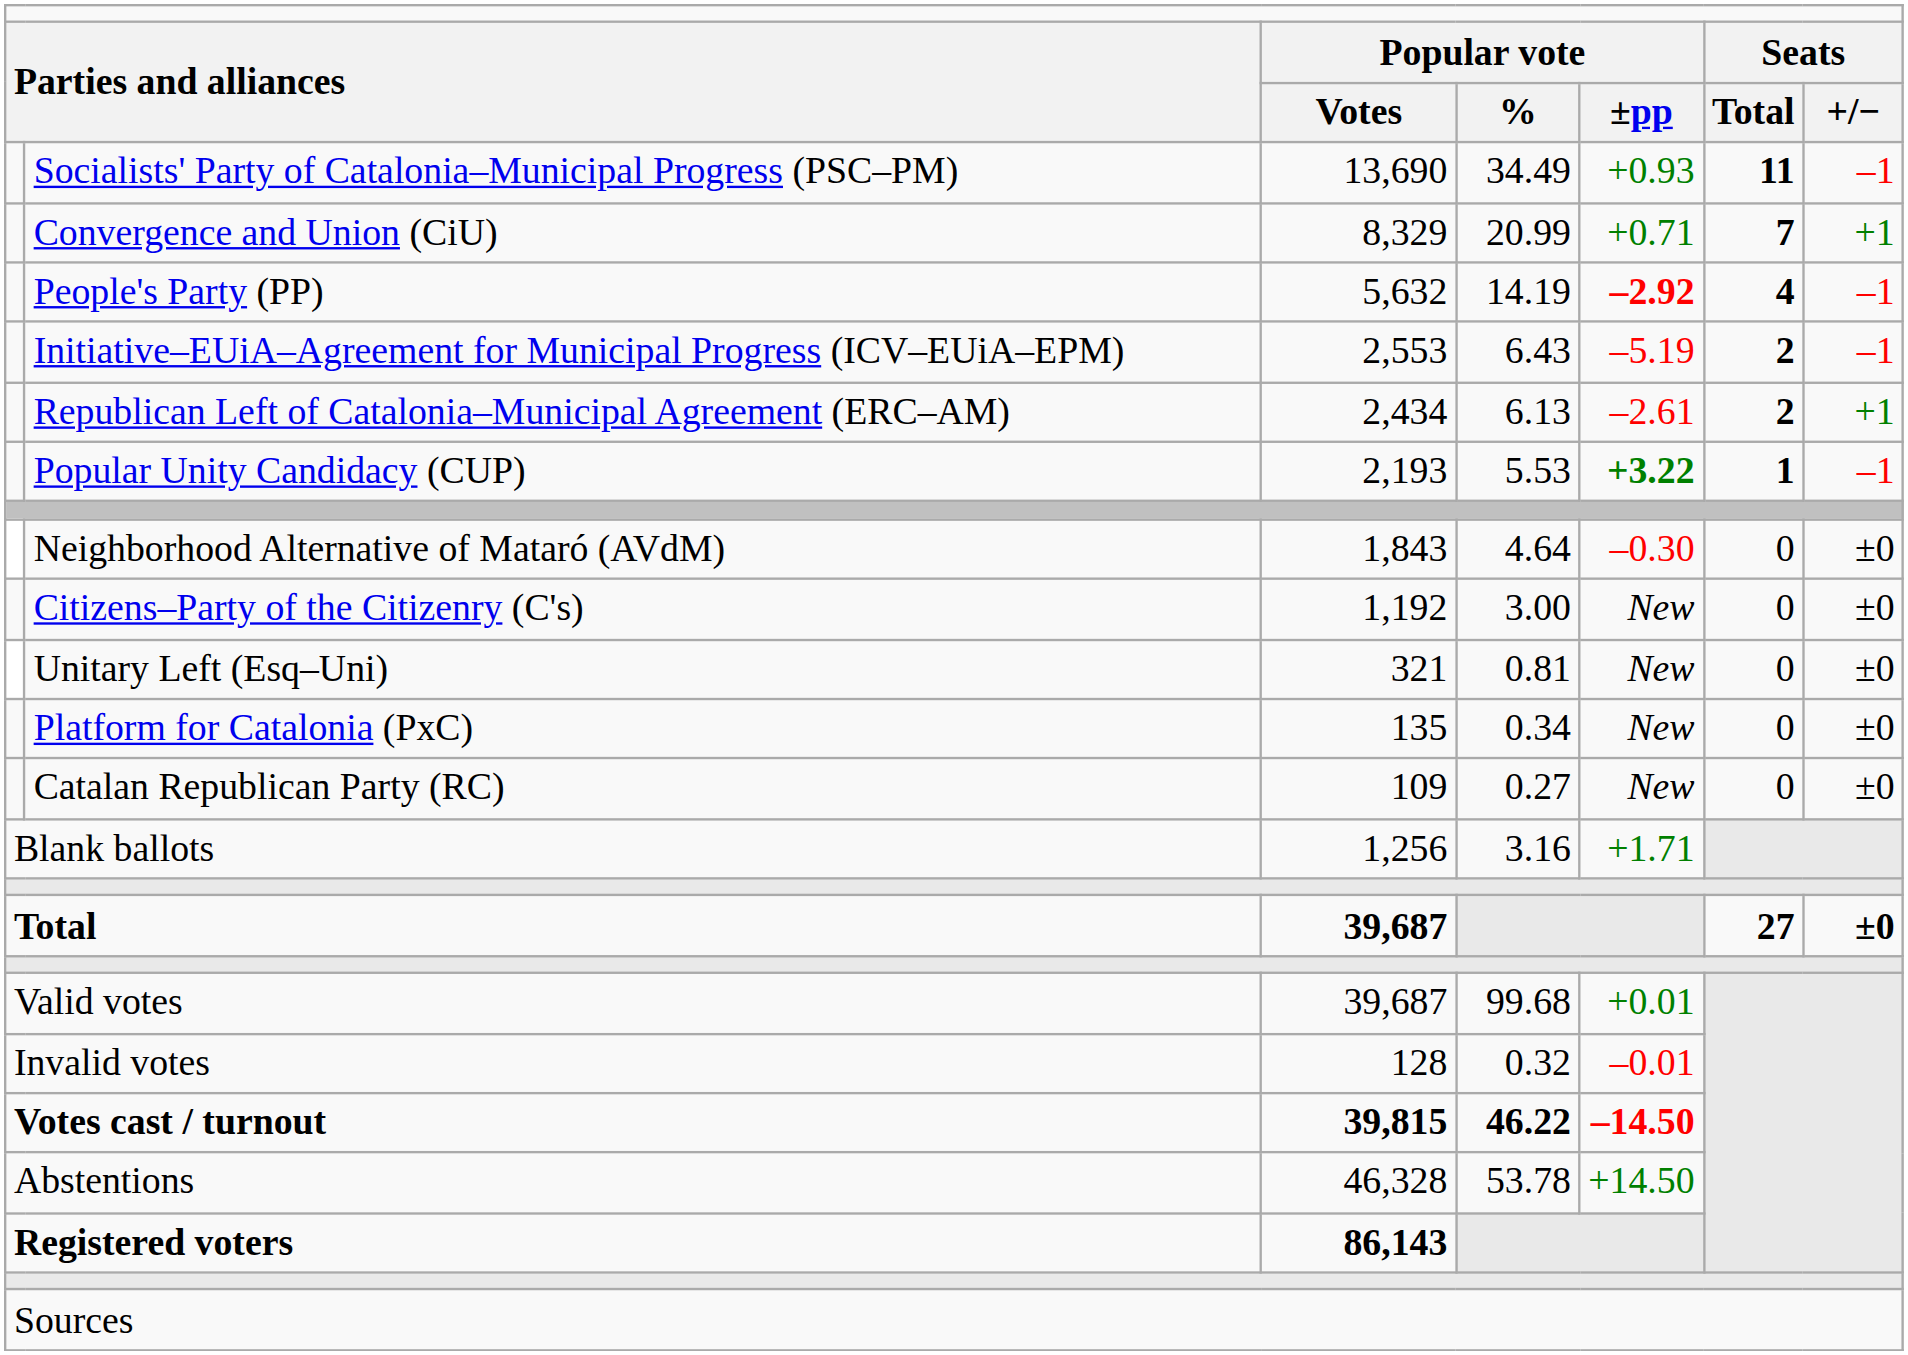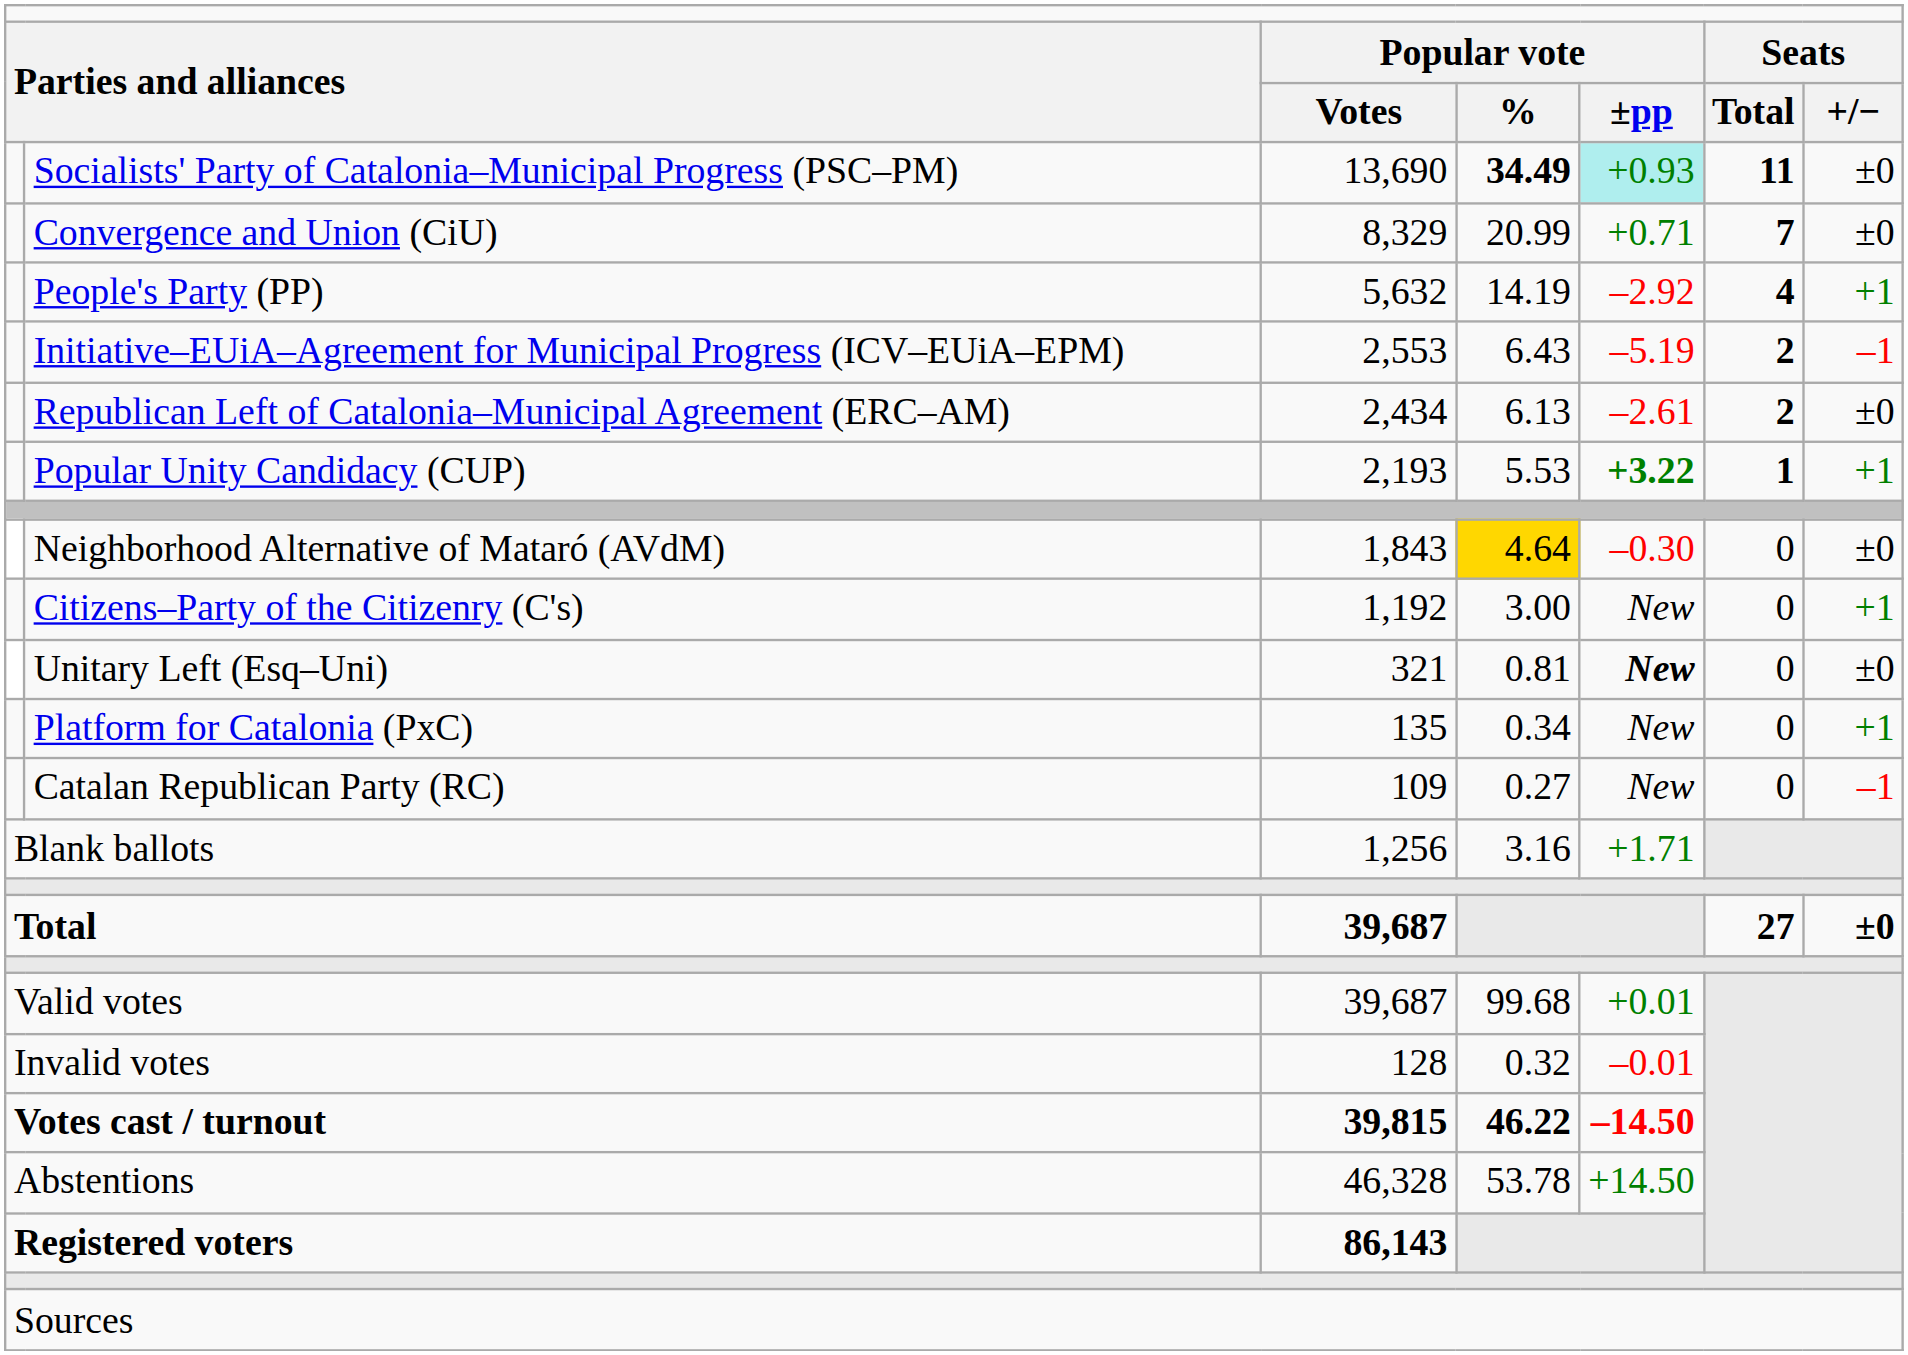(1528, 171) normal -> (1528, 171) bold
(1651, 171) no background -> (1651, 171) paleturquoise background
(1876, 171) –1 -> (1875, 171) ±0
(1874, 231) +1 -> (1875, 231) ±0
(1652, 291) bold -> (1652, 291) normal
(1876, 291) –1 -> (1874, 291) +1
(1874, 411) +1 -> (1875, 411) ±0
(1876, 471) –1 -> (1874, 471) +1
(1538, 548) no background -> (1538, 548) gold background
(1875, 608) ±0 -> (1874, 608) +1
(1661, 668) normal -> (1660, 668) bold
(1875, 727) ±0 -> (1874, 727) +1
(1875, 787) ±0 -> (1876, 787) –1
